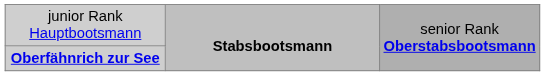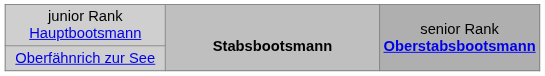(85, 58) bold -> (85, 58) normal
